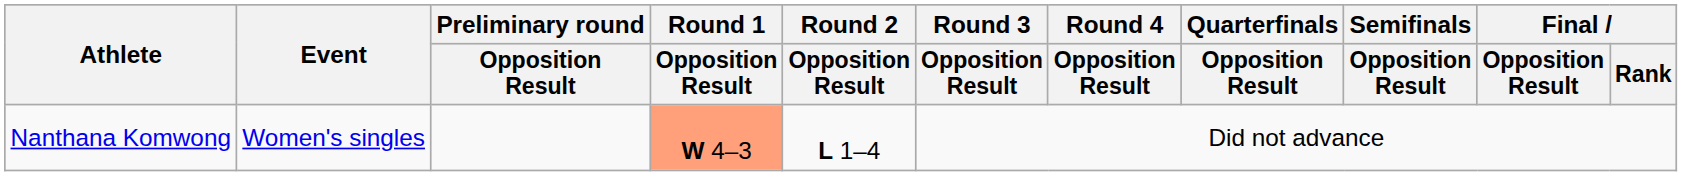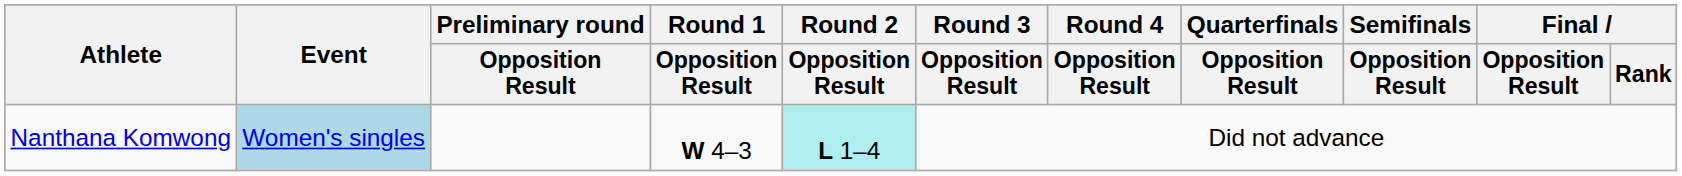(334, 138) no background -> (334, 138) lightblue background
(717, 152) lightsalmon background -> (717, 152) no background
(849, 152) no background -> (849, 152) paleturquoise background
